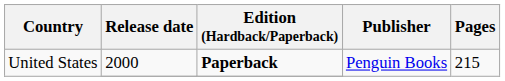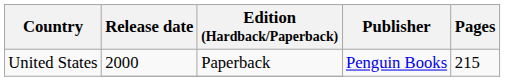(240, 62) bold -> (236, 62) normal
